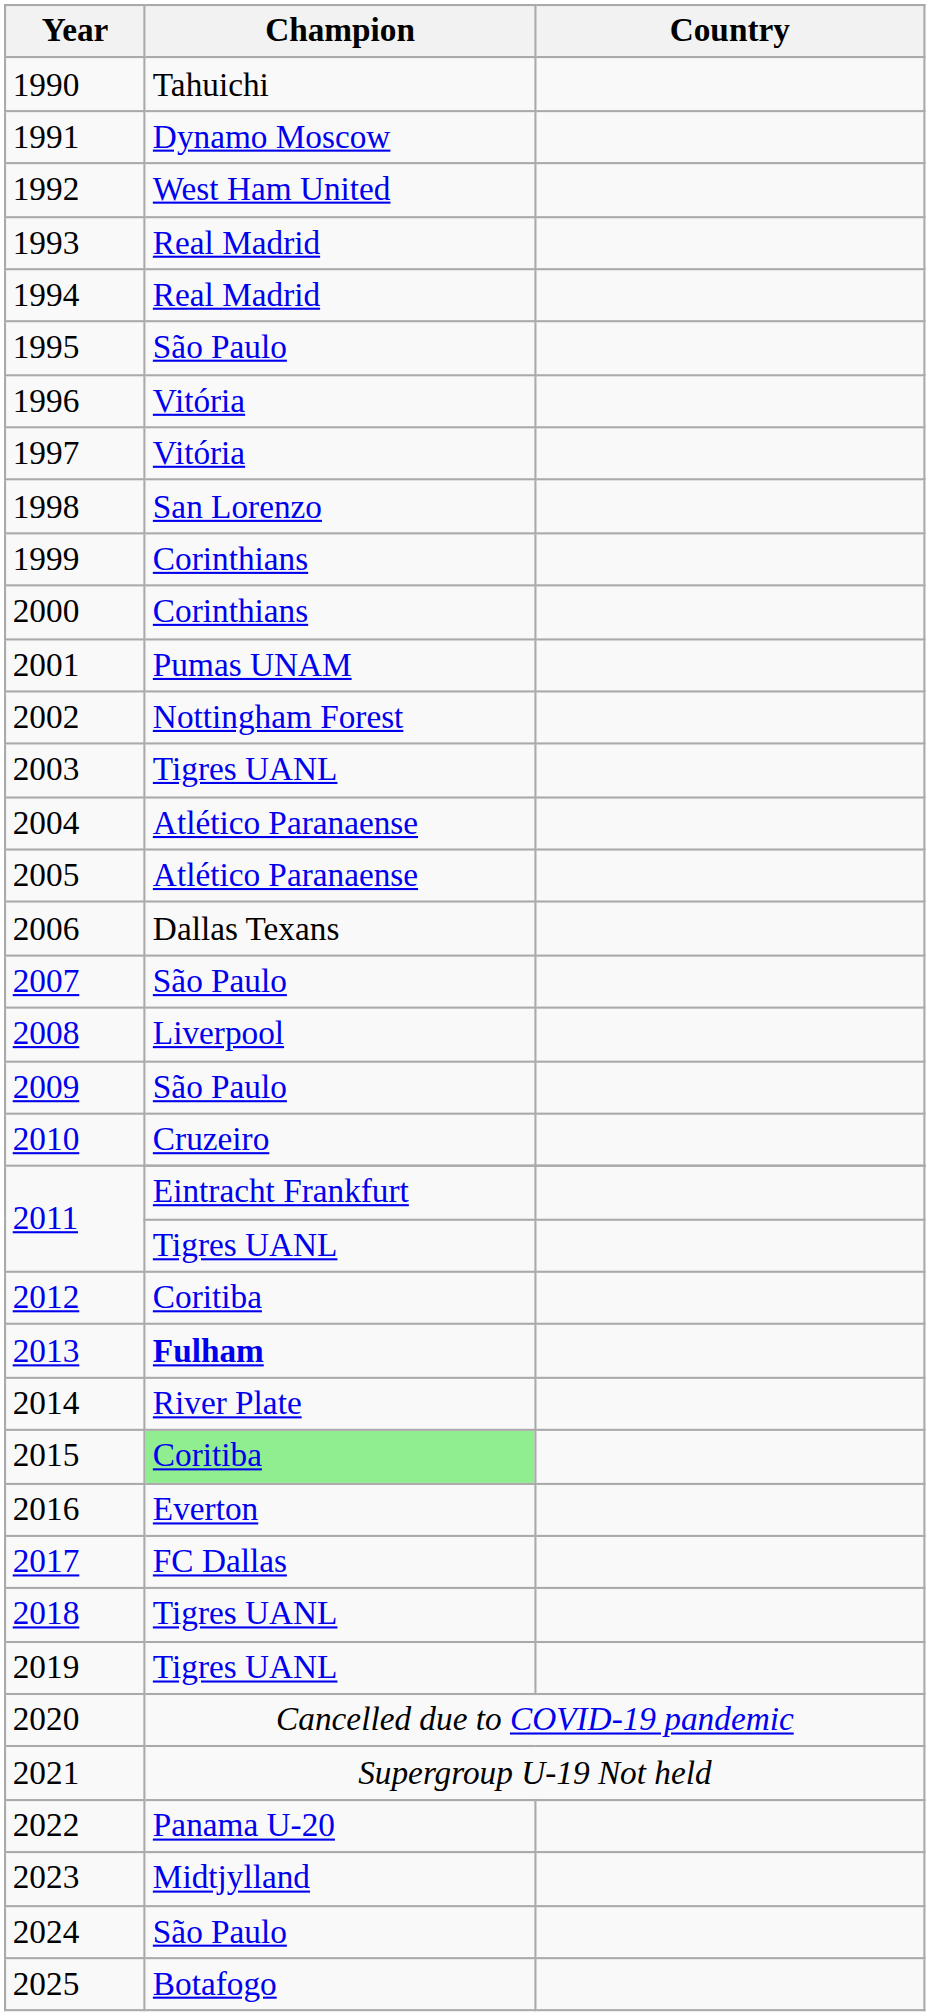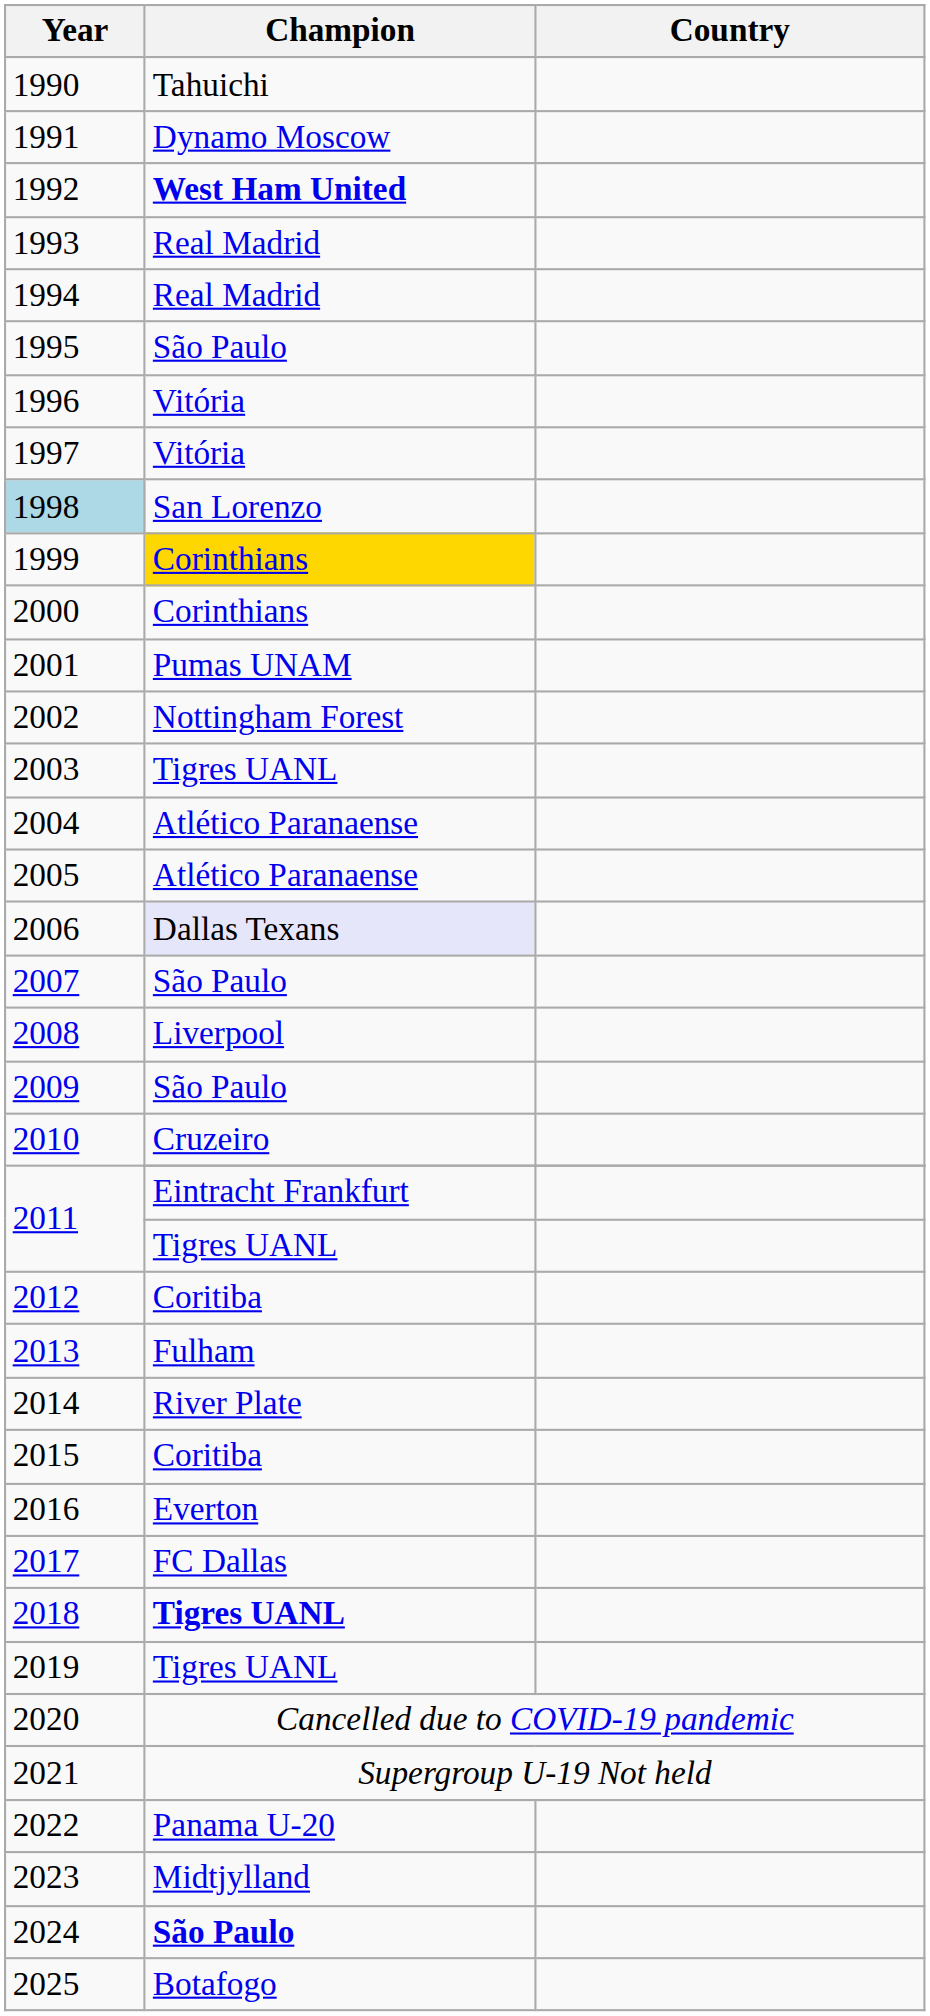(272, 189) normal -> (280, 189) bold
(46, 505) no background -> (46, 505) lightblue background
(231, 558) no background -> (231, 558) gold background
(246, 928) no background -> (246, 928) lavender background
(208, 1350) bold -> (204, 1350) normal
(207, 1455) lightgreen background -> (207, 1455) no background
(245, 1614) normal -> (249, 1614) bold
(220, 1930) normal -> (224, 1930) bold
